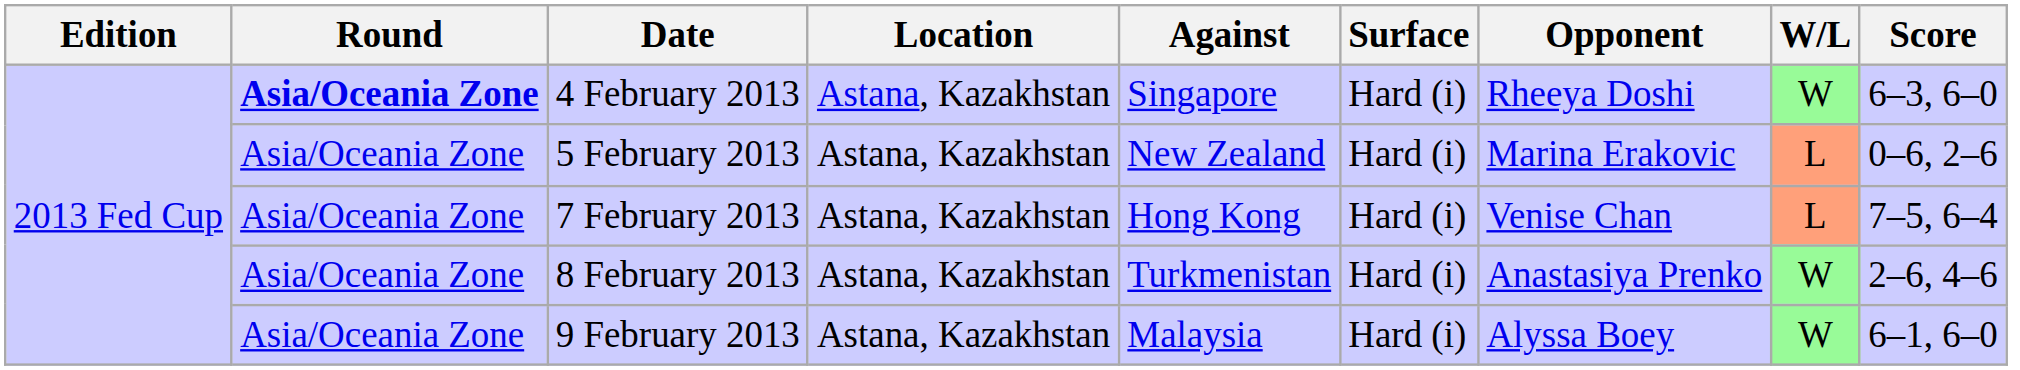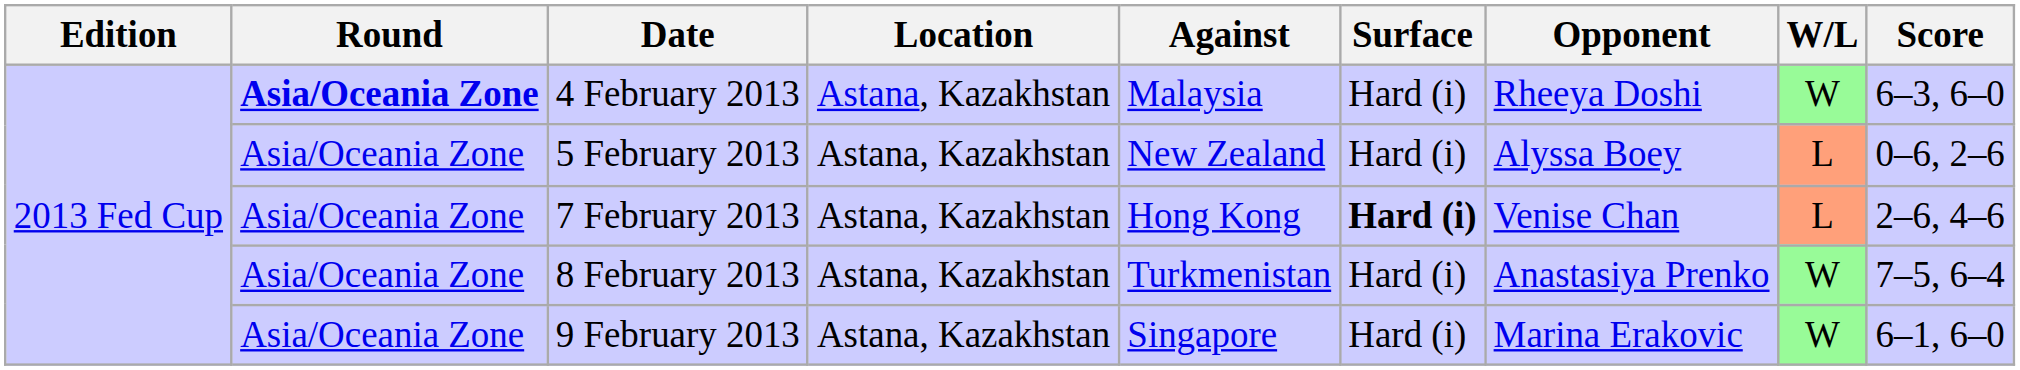(1202, 93) Singapore -> (1195, 93) Malaysia
(1611, 153) Marina Erakovic -> (1587, 153) Alyssa Boey
(1407, 213) normal -> (1412, 213) bold
(1933, 213) 7–5, 6–4 -> (1940, 213) 2–6, 4–6
(1933, 273) 2–6, 4–6 -> (1940, 273) 7–5, 6–4
(1195, 333) Malaysia -> (1202, 333) Singapore
(1580, 333) Alyssa Boey -> (1618, 333) Marina Erakovic
